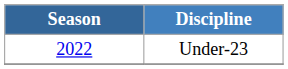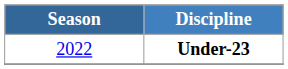(214, 49) normal -> (214, 49) bold
